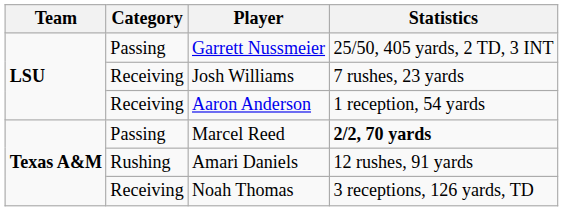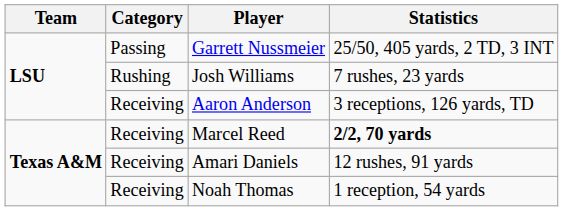(147, 76) Receiving -> (141, 76) Rushing
(409, 104) 1 reception, 54 yards -> (434, 104) 3 receptions, 126 yards, TD
(138, 133) Passing -> (147, 133) Receiving
(141, 162) Rushing -> (147, 162) Receiving
(434, 190) 3 receptions, 126 yards, TD -> (409, 190) 1 reception, 54 yards
